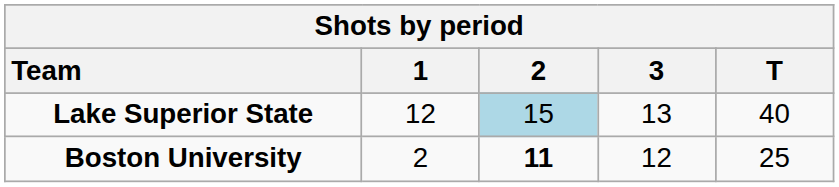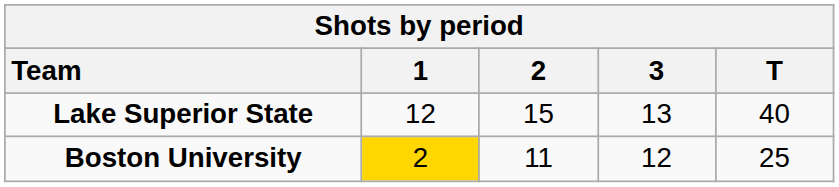(539, 114) lightblue background -> (539, 114) no background
(420, 158) no background -> (420, 158) gold background
(539, 158) bold -> (539, 158) normal
